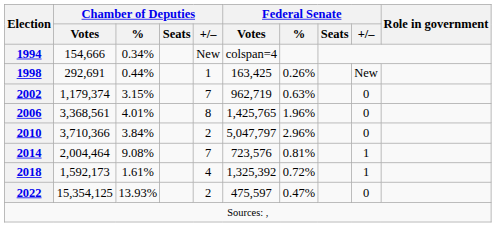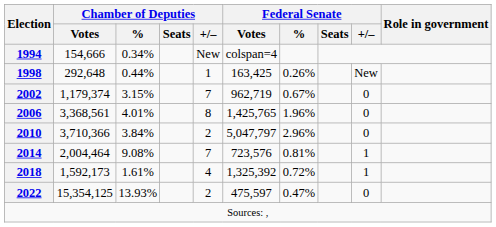(85, 73) 292,691 -> (85, 73) 292,648
(299, 93) 0.63% -> (299, 93) 0.67%
